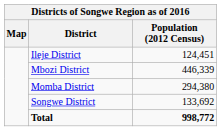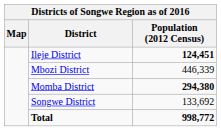(198, 54) normal -> (198, 54) bold
(198, 86) normal -> (198, 86) bold
